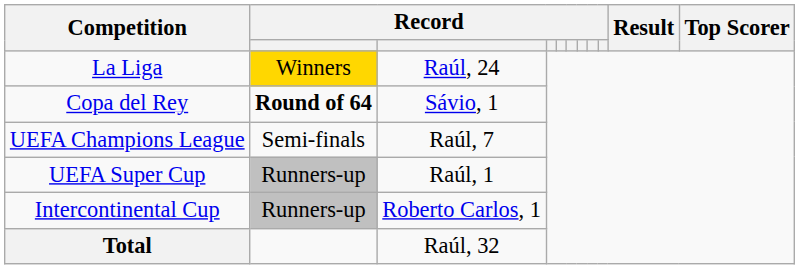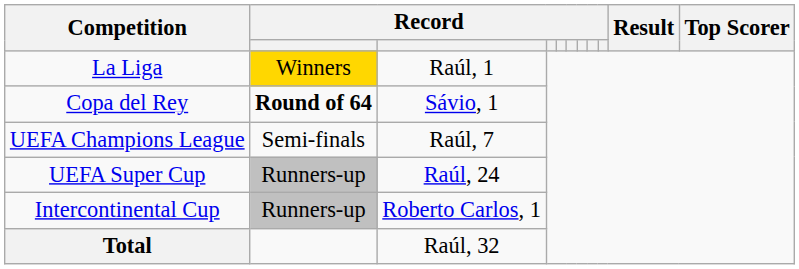(462, 68) Raúl, 24 -> (462, 68) Raúl, 1
(462, 174) Raúl, 1 -> (462, 174) Raúl, 24
